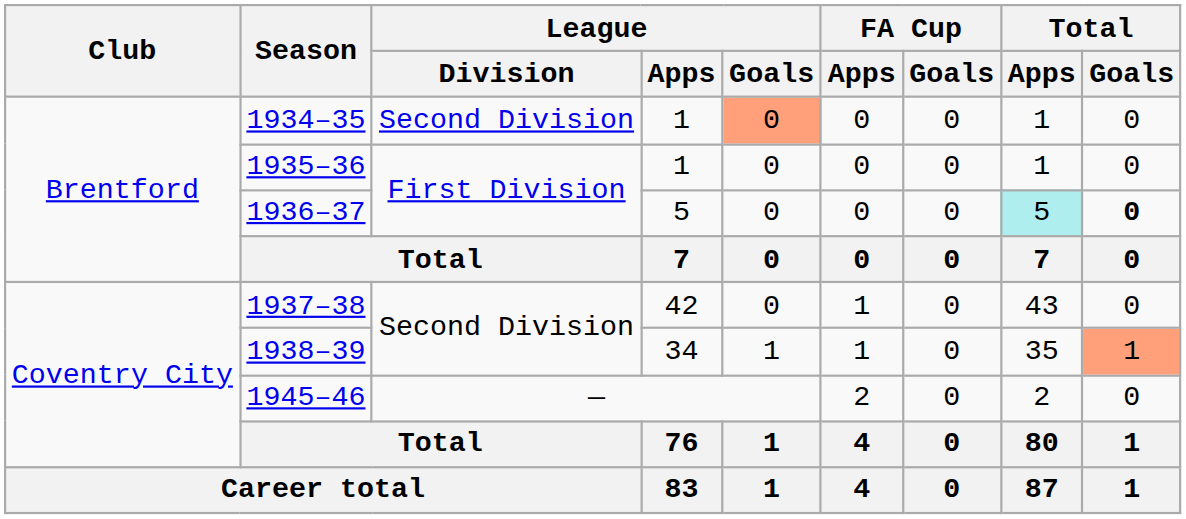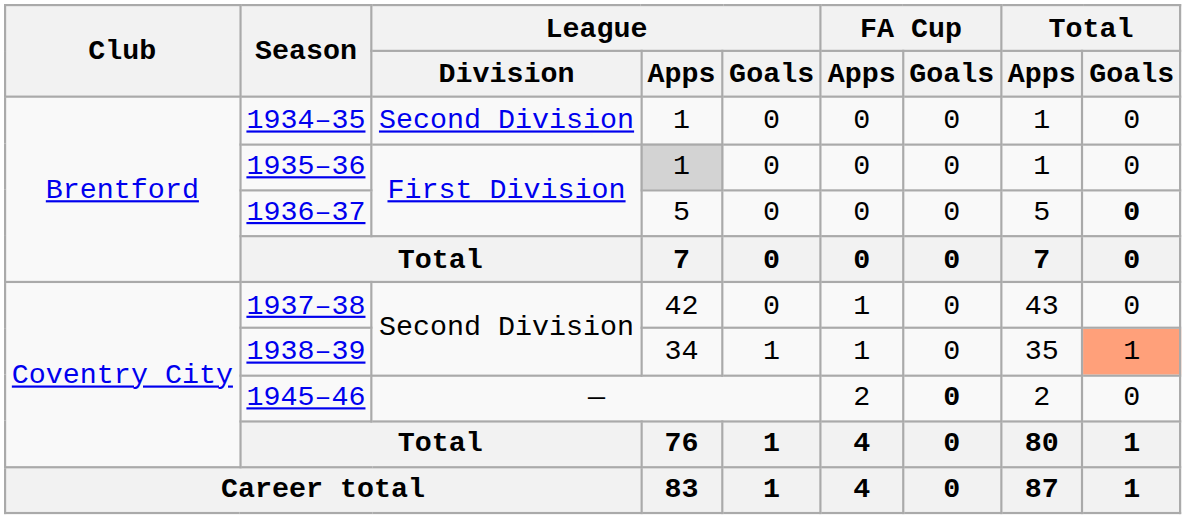(772, 121) lightsalmon background -> (772, 121) no background
(682, 167) no background -> (682, 167) lightgrey background
(1042, 213) paleturquoise background -> (1042, 213) no background
(952, 398) normal -> (952, 398) bold
